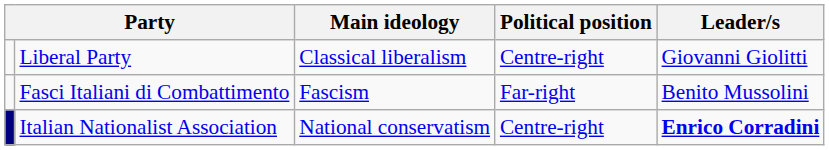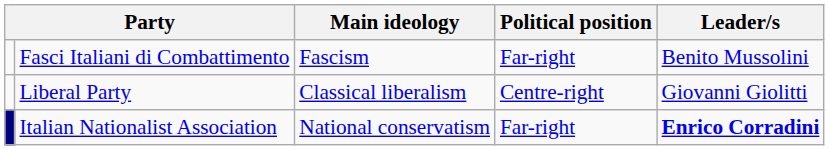rows swapped: (75, 57) <-> (154, 92)
(552, 127) Centre-right -> (537, 127) Far-right
